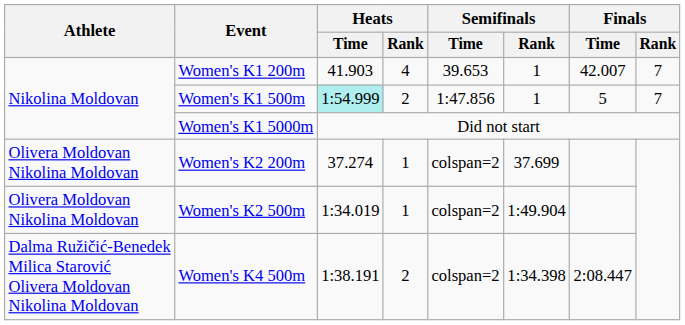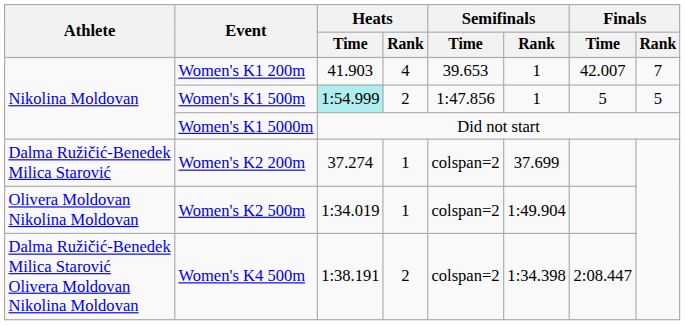(658, 99) 7 -> (658, 99) 5
(74, 163) Olivera Moldovan Nikolina Moldovan -> (90, 163) Dalma Ružičić-Benedek Milica Starović
